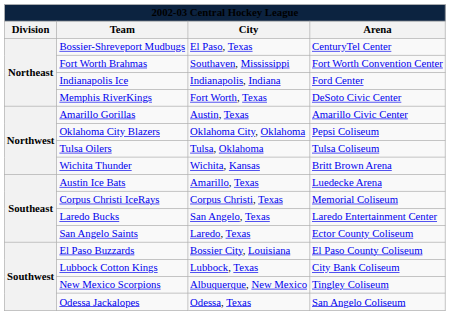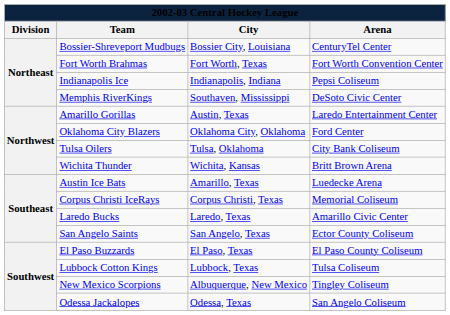(221, 47) El Paso, Texas -> (240, 47) Bossier City, Louisiana
(240, 64) Southaven, Mississippi -> (229, 64) Fort Worth, Texas
(338, 81) Ford Center -> (346, 81) Pepsi Coliseum
(229, 98) Fort Worth, Texas -> (240, 98) Southaven, Mississippi
(360, 115) Amarillo Civic Center -> (375, 115) Laredo Entertainment Center
(346, 132) Pepsi Coliseum -> (338, 132) Ford Center
(346, 149) Tulsa Coliseum -> (356, 149) City Bank Coliseum
(230, 217) San Angelo, Texas -> (220, 217) Laredo, Texas
(375, 217) Laredo Entertainment Center -> (360, 217) Amarillo Civic Center
(220, 234) Laredo, Texas -> (230, 234) San Angelo, Texas
(240, 251) Bossier City, Louisiana -> (221, 251) El Paso, Texas
(356, 268) City Bank Coliseum -> (346, 268) Tulsa Coliseum
